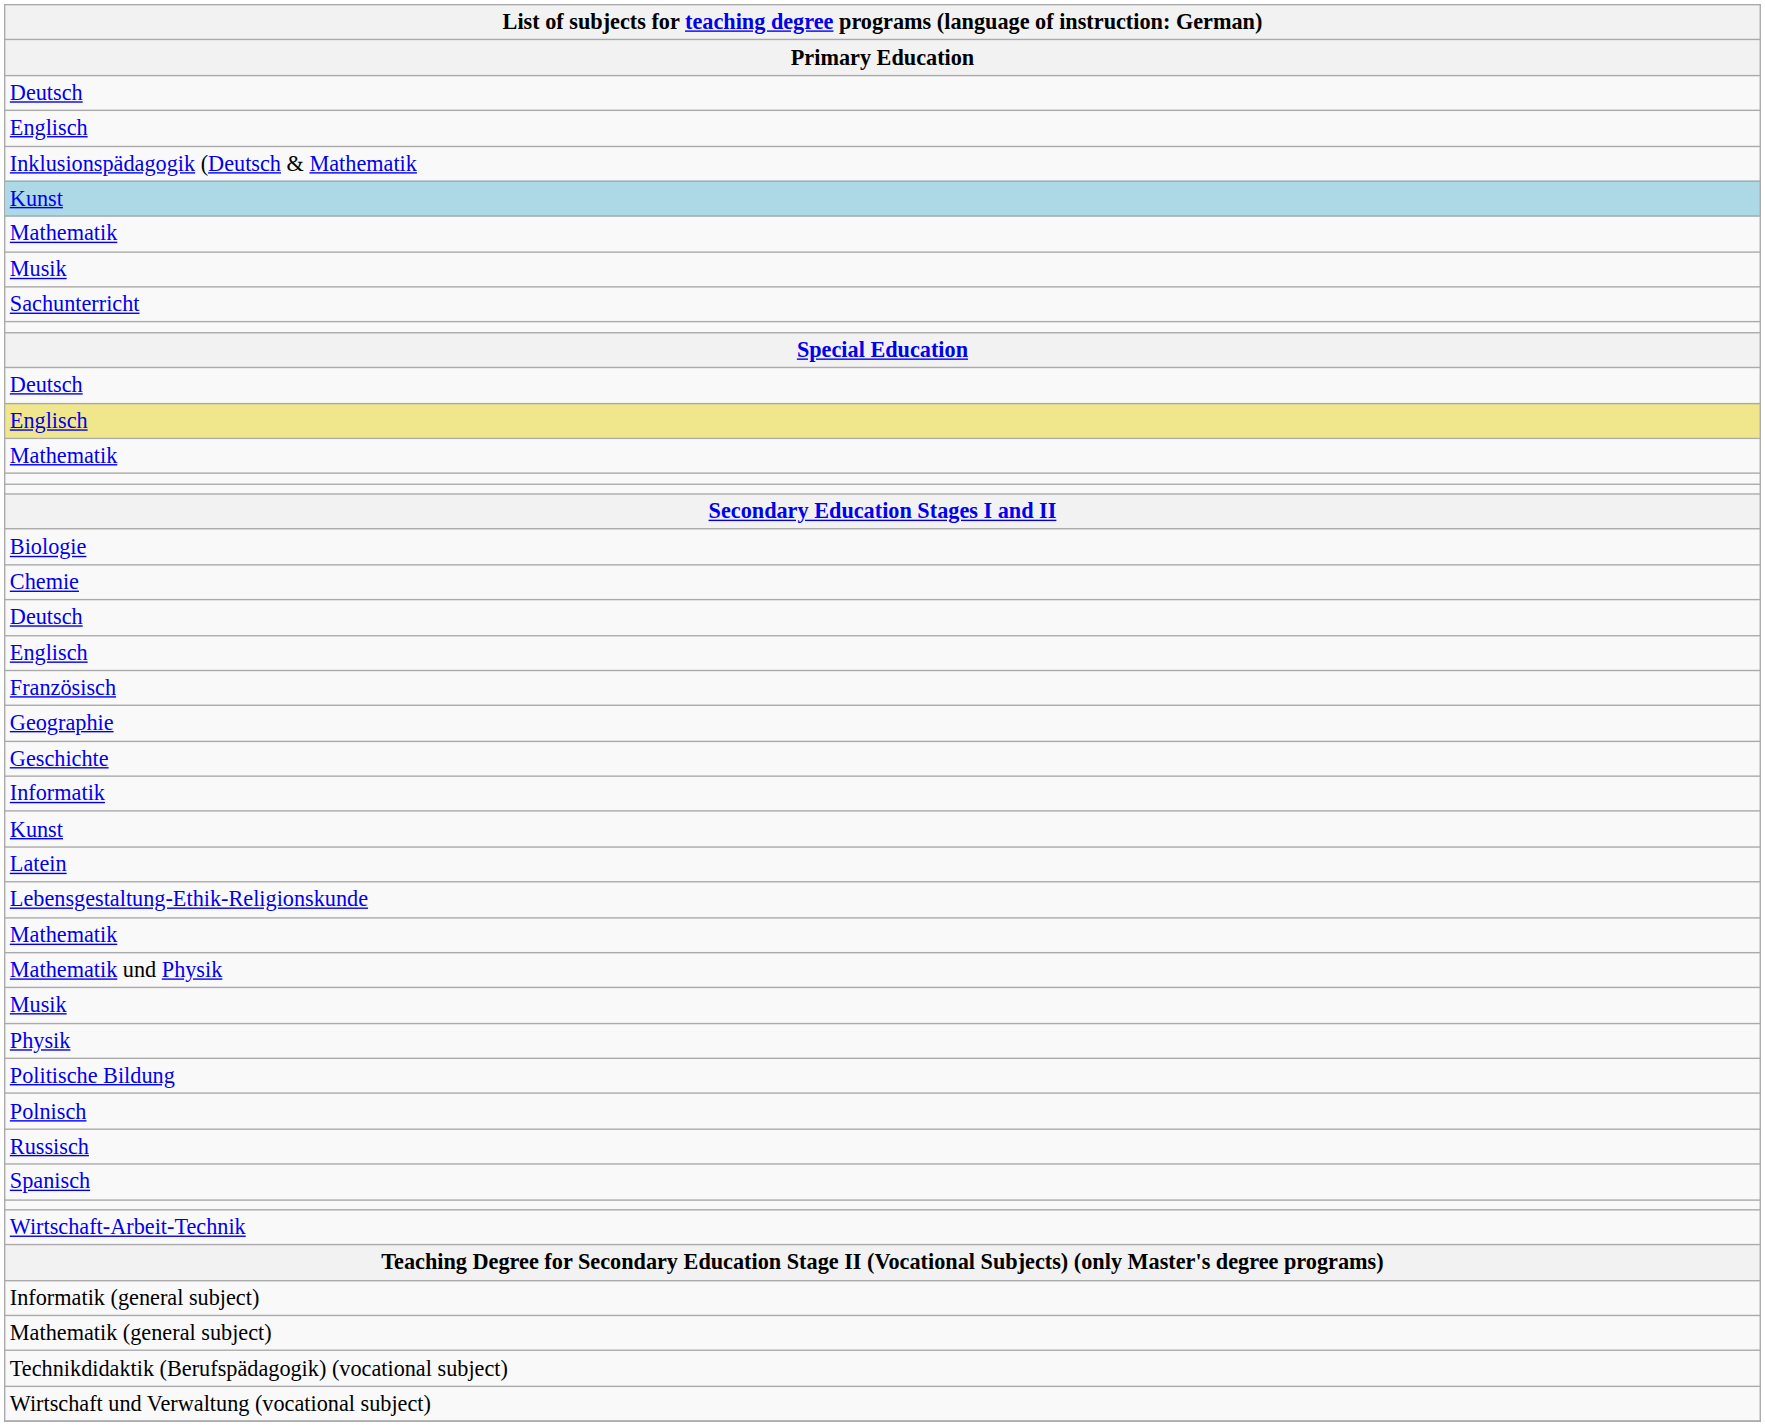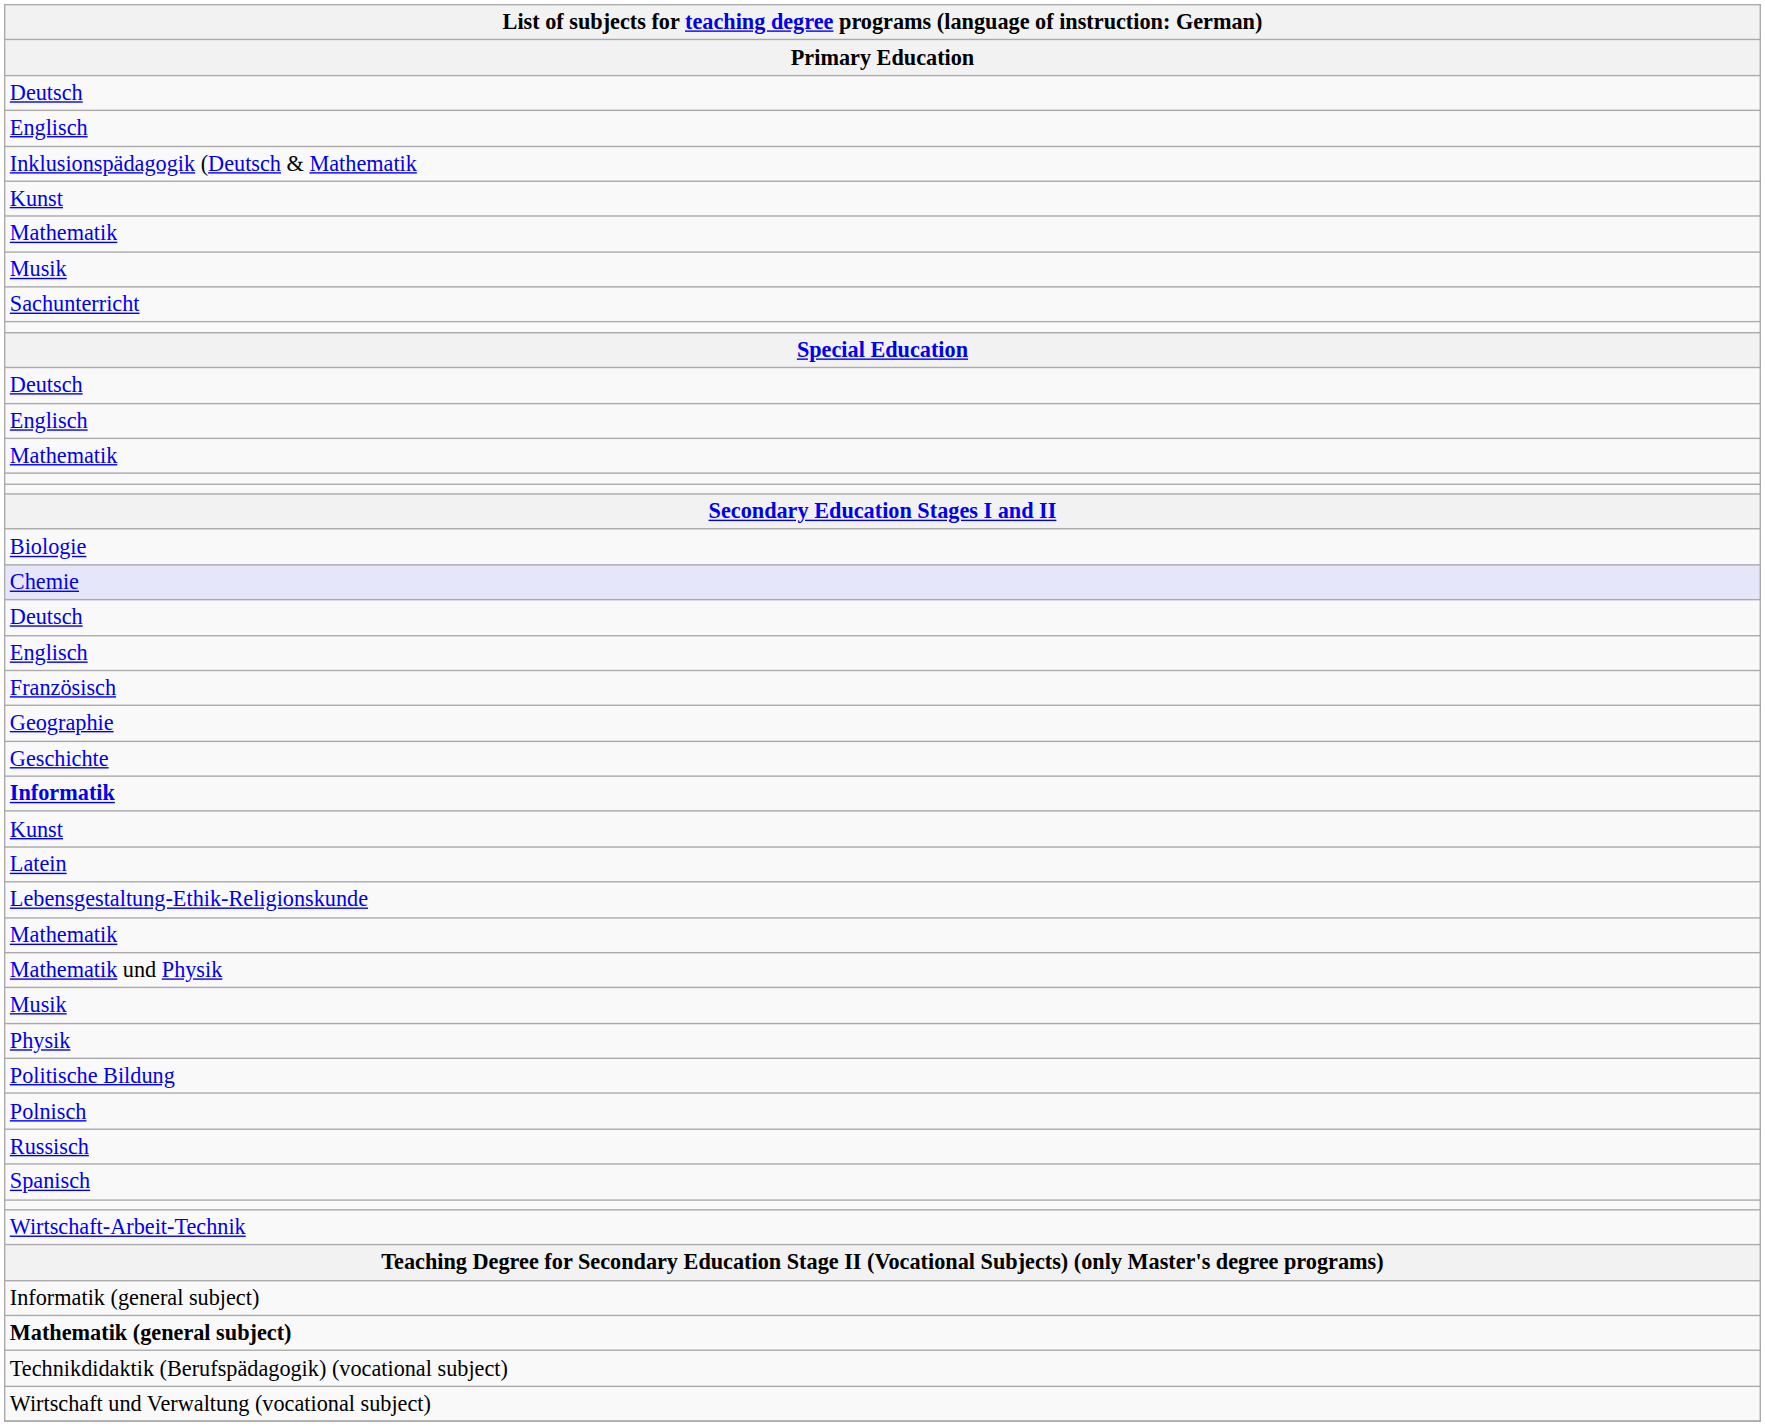(36, 198) lightblue background -> (36, 198) no background
(49, 420) khaki background -> (49, 420) no background
(44, 581) no background -> (44, 581) lavender background
(57, 793) normal -> (62, 793) bold
(141, 1332) normal -> (151, 1332) bold
